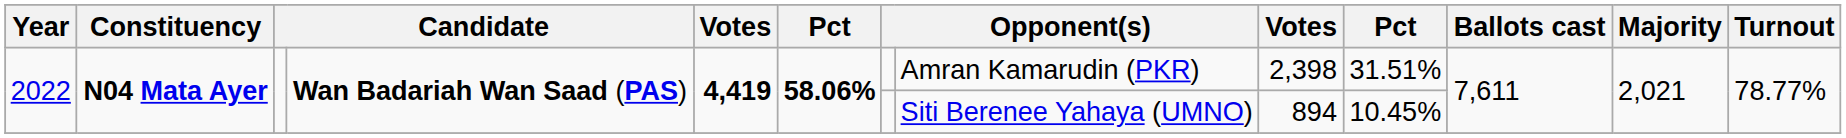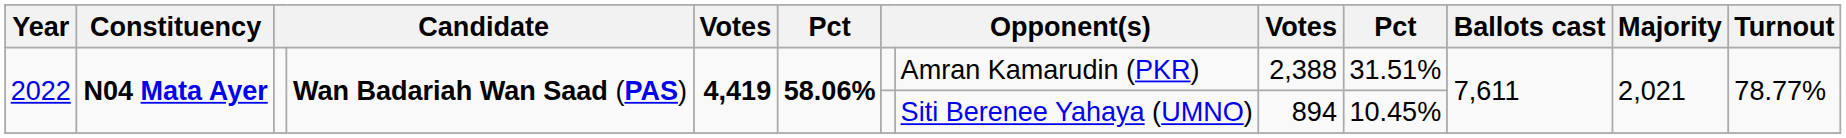(1303, 69) 2,398 -> (1303, 69) 2,388
